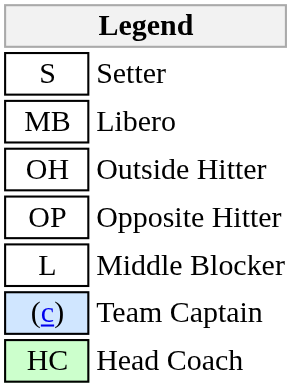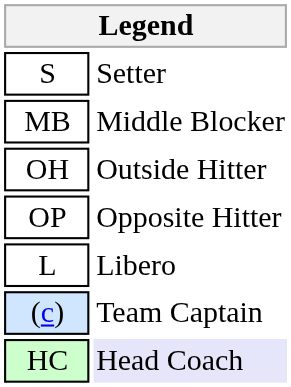(136, 121) Libero -> (191, 121) Middle Blocker
(191, 264) Middle Blocker -> (136, 264) Libero
(170, 360) no background -> (170, 360) lavender background
